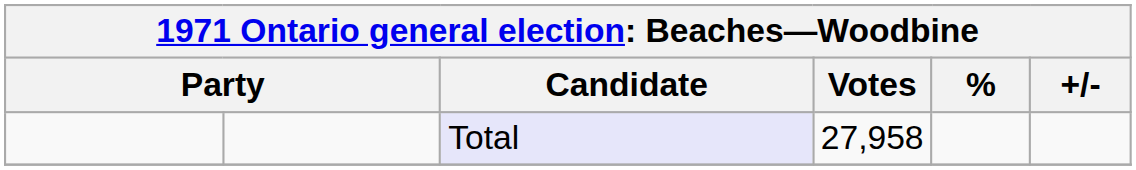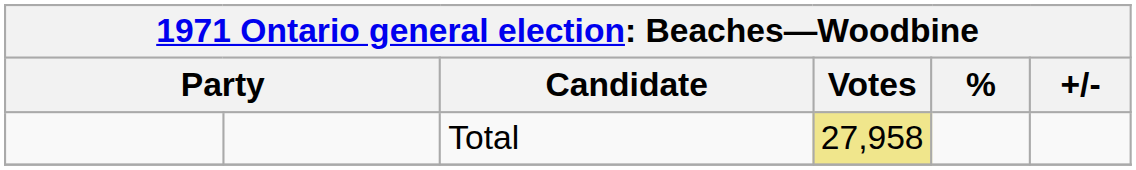(484, 137) lavender background -> (484, 137) no background
(872, 137) no background -> (872, 137) khaki background
